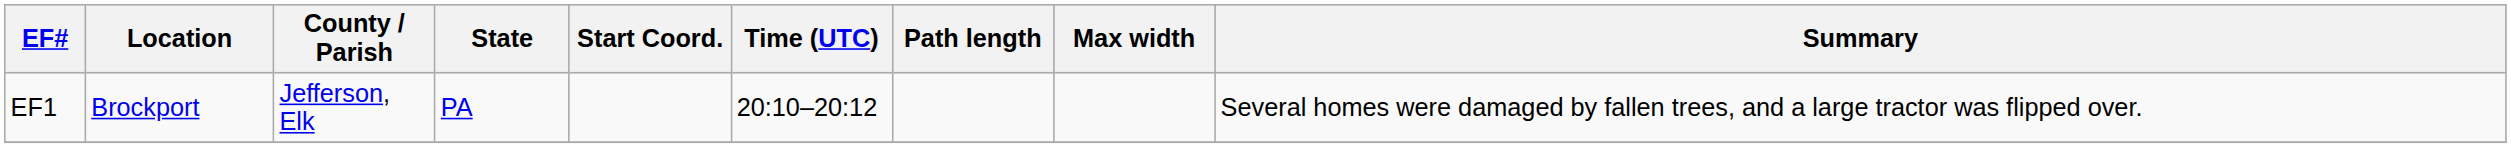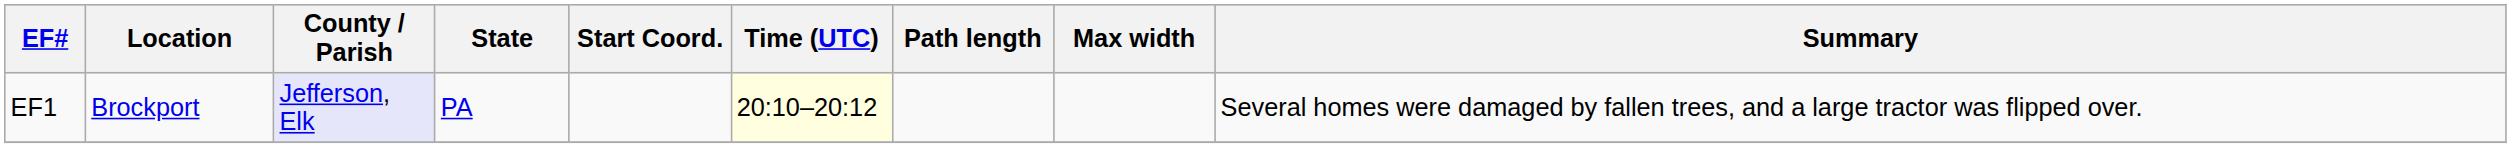(335, 107) no background -> (335, 107) lavender background
(807, 107) no background -> (807, 107) lightyellow background
